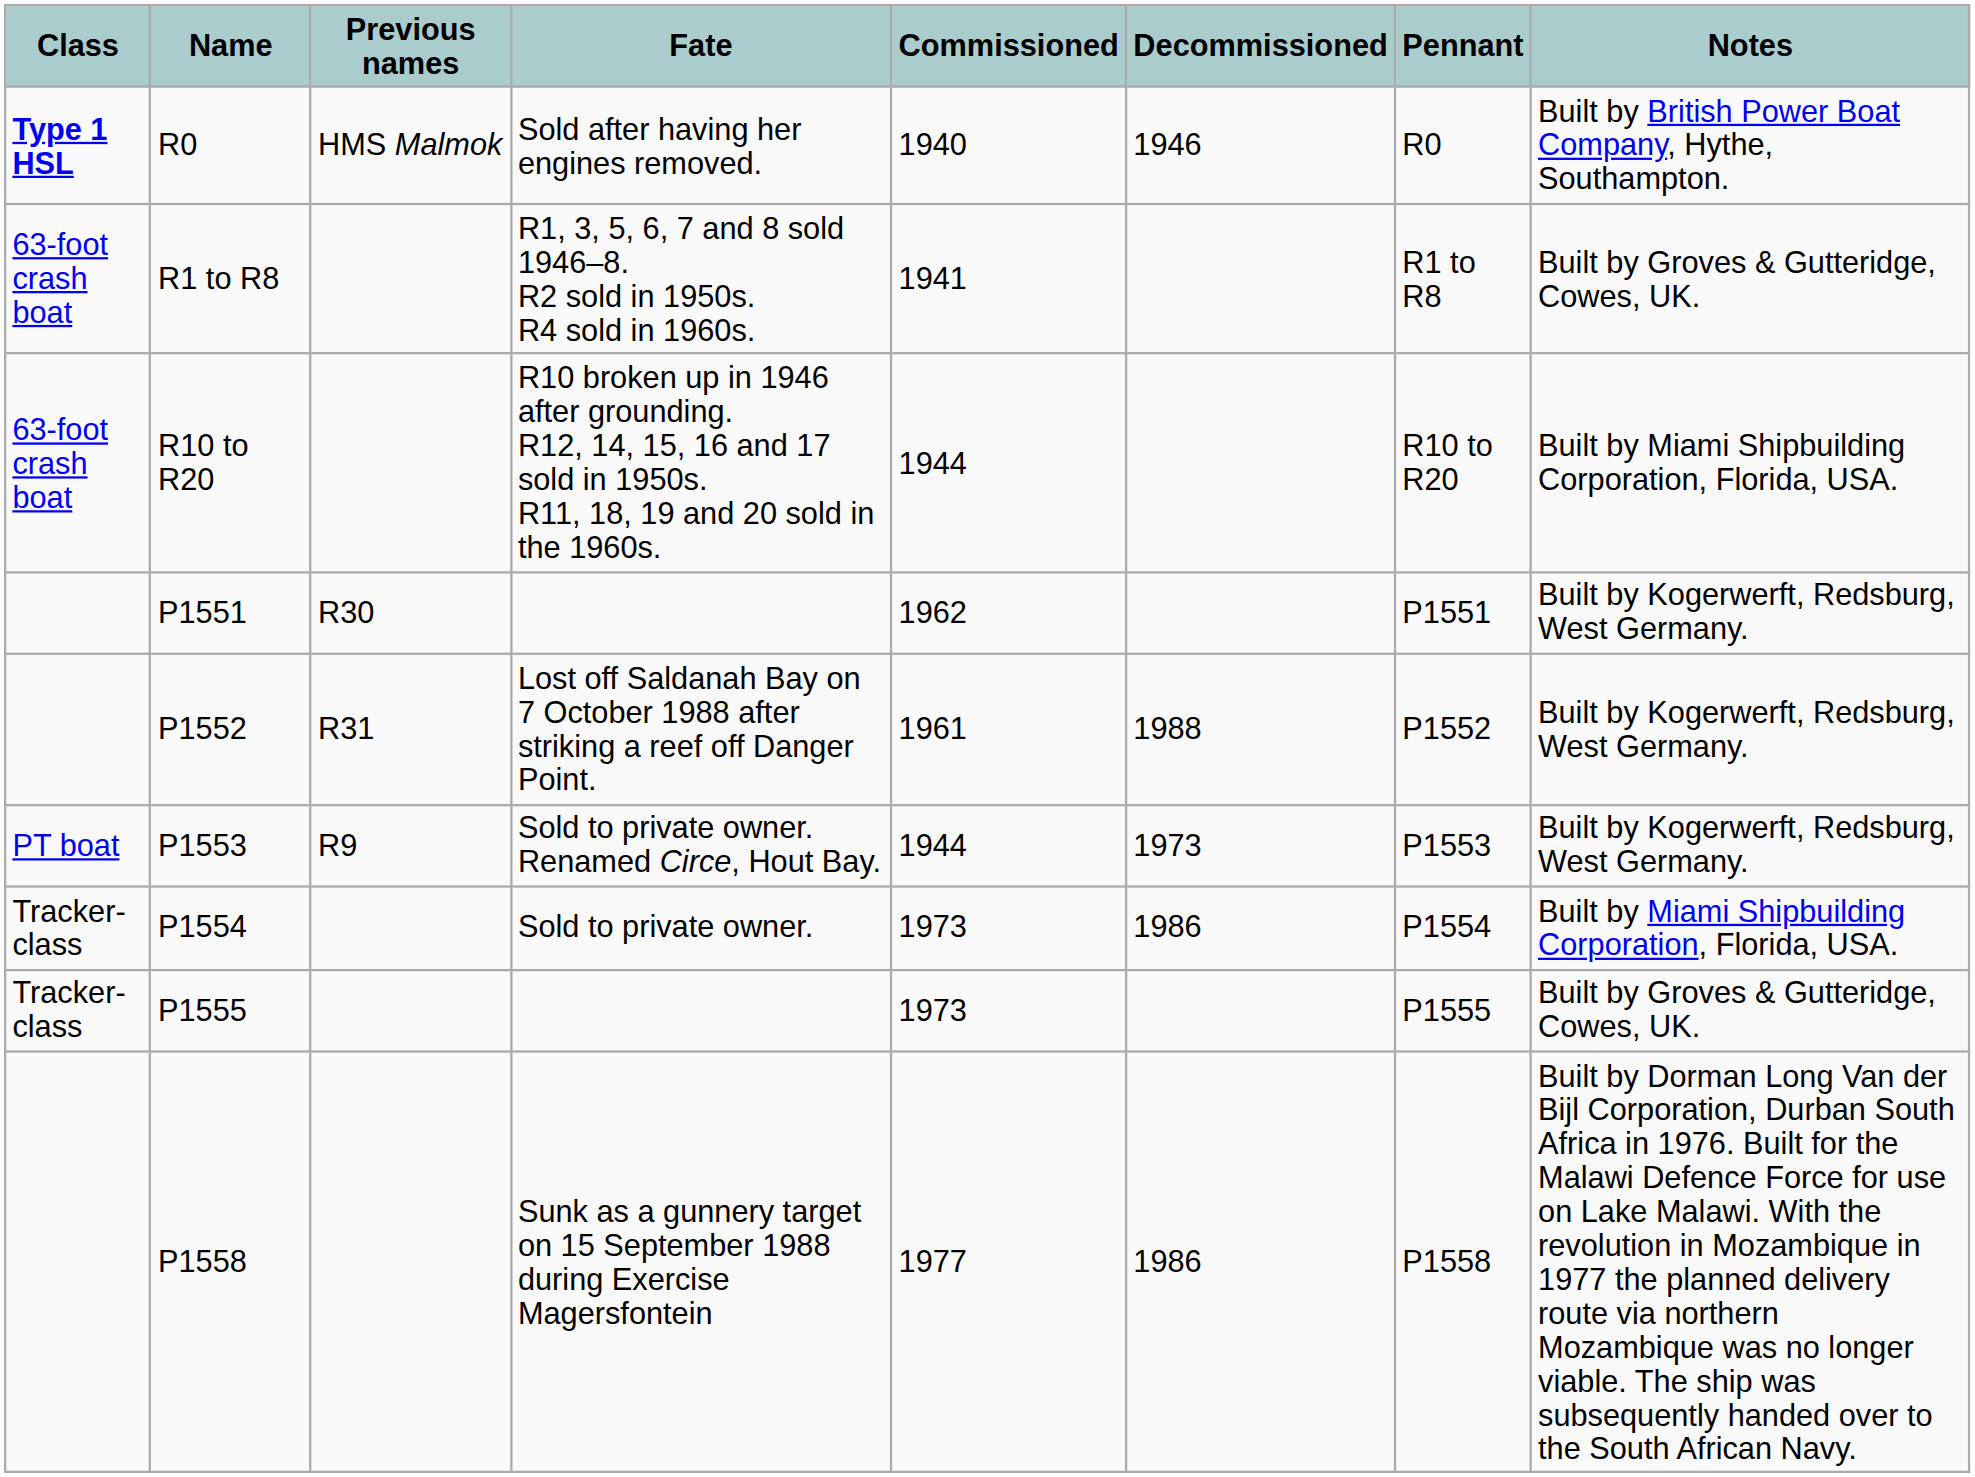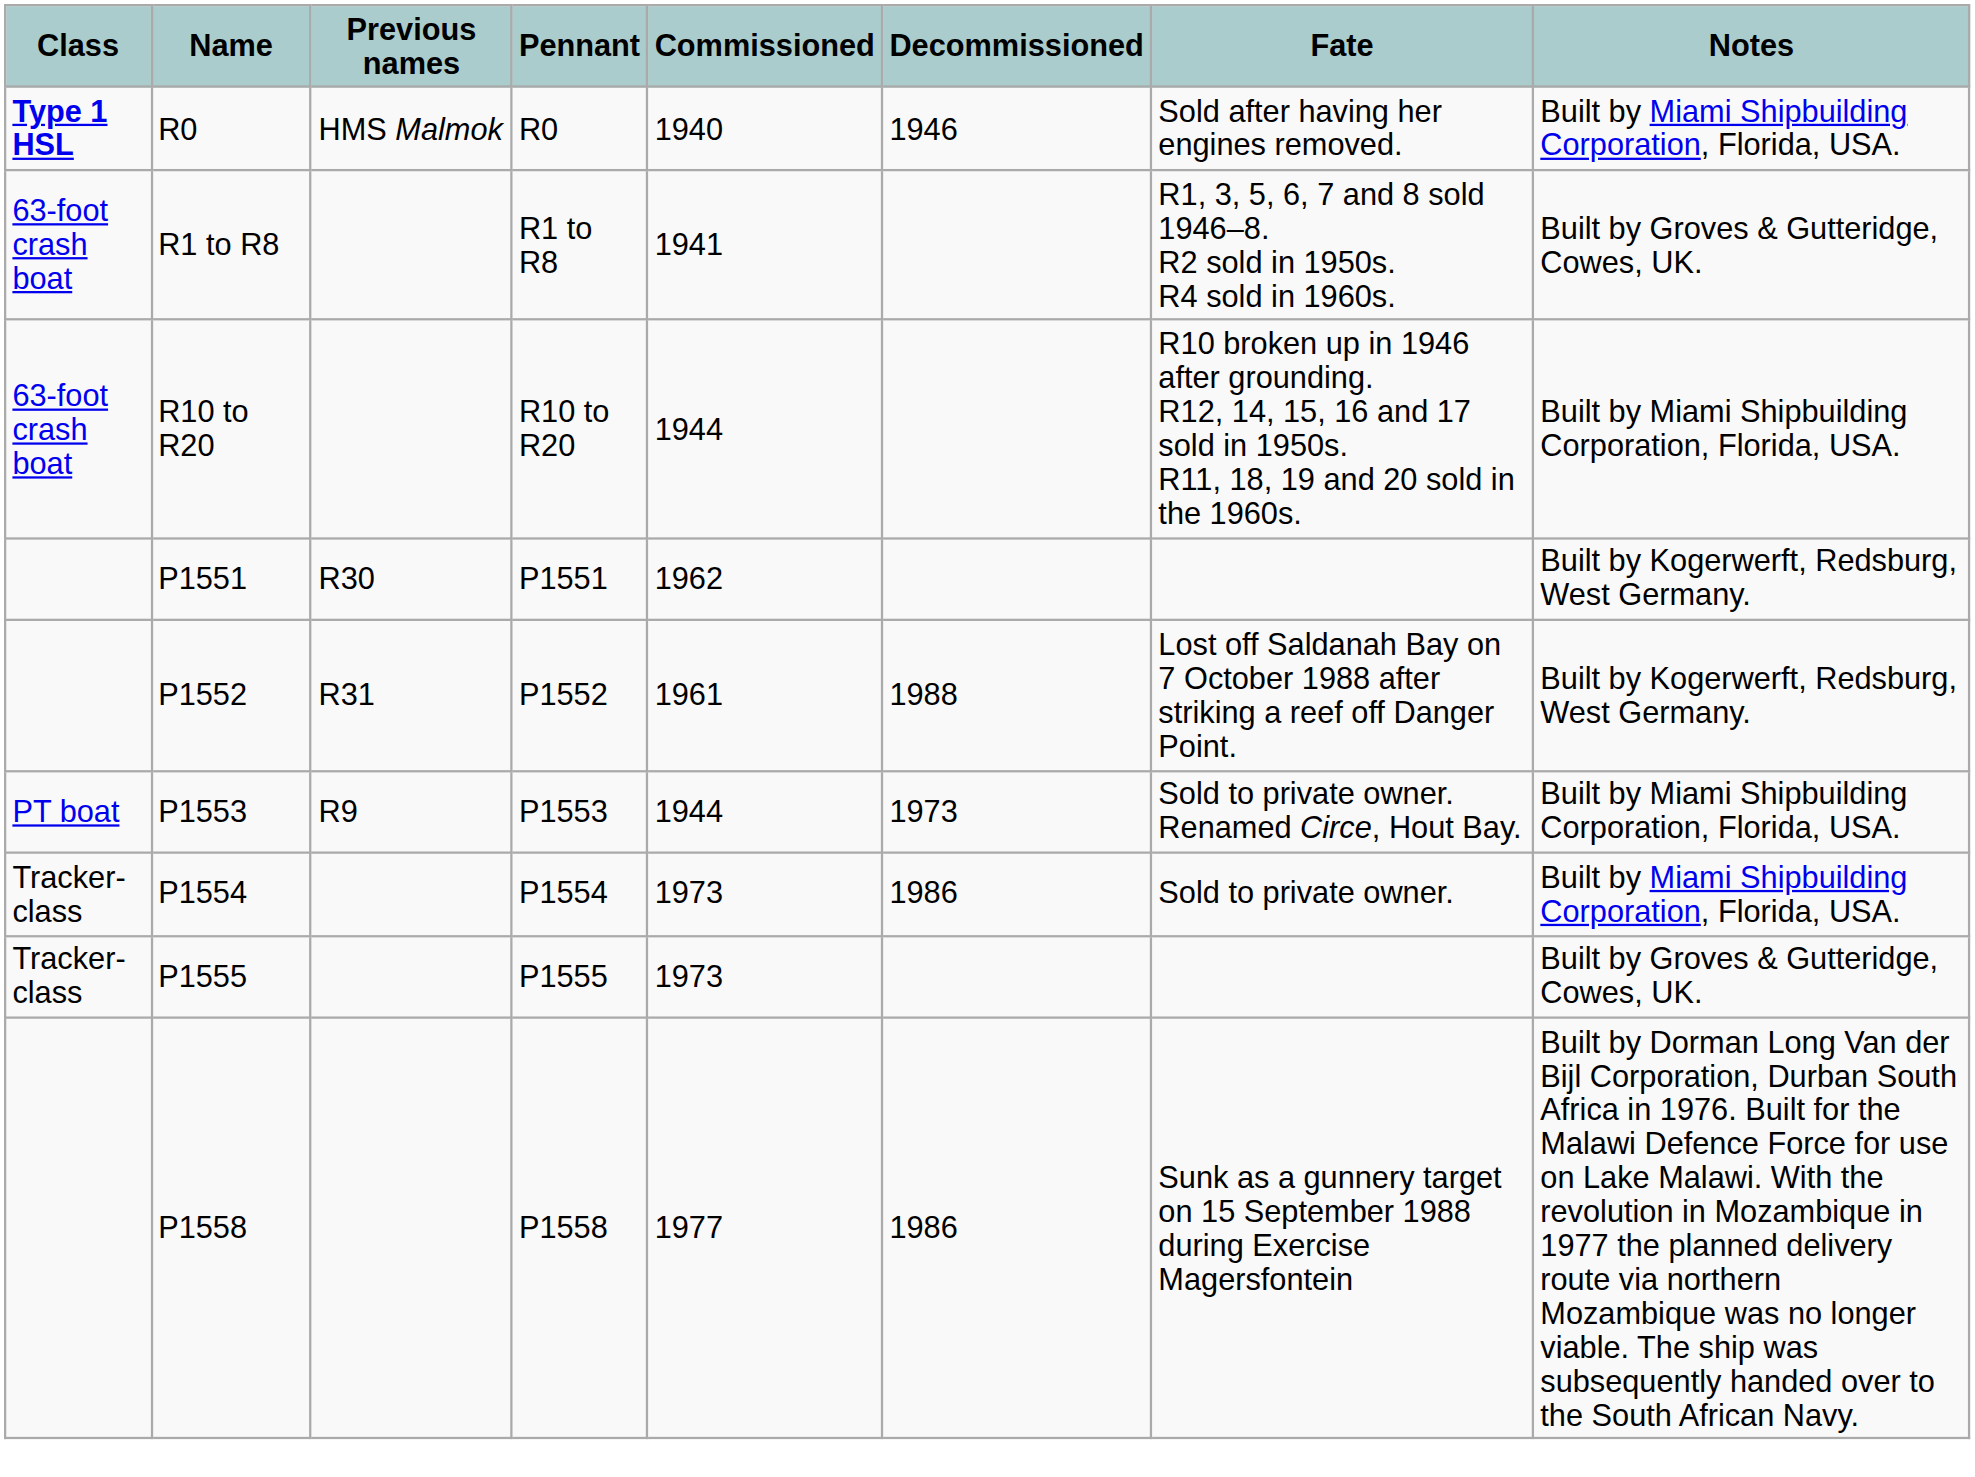columns swapped: (1463, 46) <-> (701, 46)
(1719, 145) Built by British Power Boat Company, Hythe, Southampton. -> (1724, 128) Built by Miami Shipbuilding Corporation, Florida, USA.
(1746, 845) Built by Kogerwerft, Redsburg, West Germany. -> (1724, 811) Built by Miami Shipbuilding Corporation, Florida, USA.
